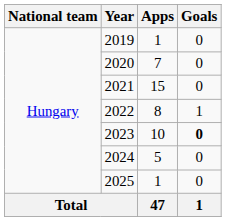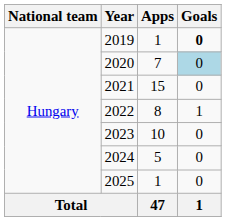(199, 39) normal -> (199, 39) bold
(199, 63) no background -> (199, 63) lightblue background
(199, 134) bold -> (199, 134) normal
